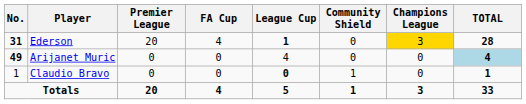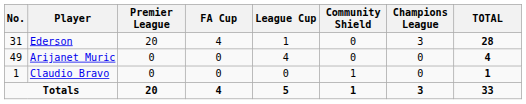(16, 41) bold -> (16, 41) normal
(286, 41) bold -> (286, 41) normal
(420, 41) gold background -> (420, 41) no background
(16, 57) bold -> (16, 57) normal
(488, 57) lightblue background -> (488, 57) no background
(286, 74) bold -> (286, 74) normal
